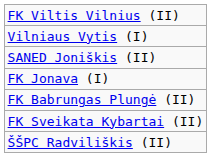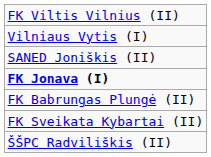(58, 79) normal -> (58, 79) bold
